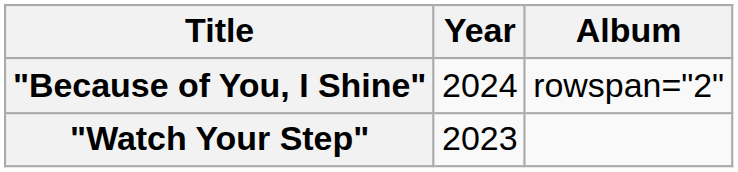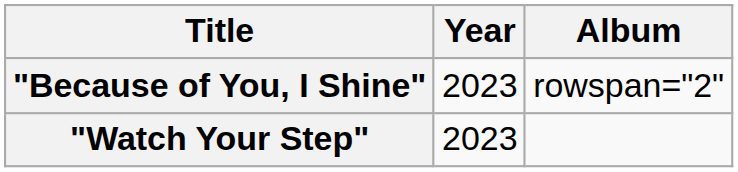(480, 85) 2024 -> (480, 85) 2023
